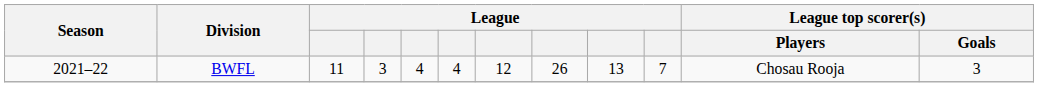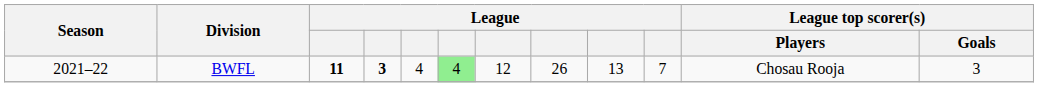(337, 69) normal -> (337, 69) bold
(383, 69) normal -> (382, 69) bold
(457, 69) no background -> (456, 69) lightgreen background
